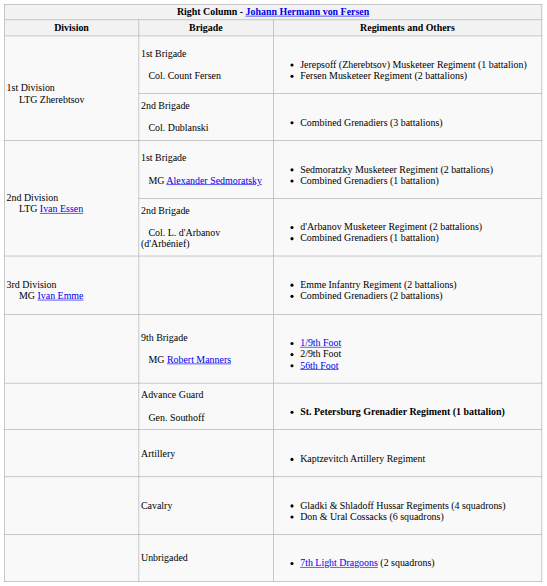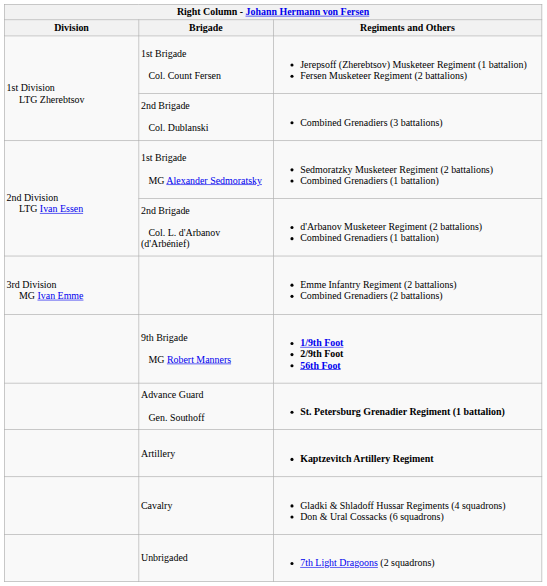(407, 354) normal -> (407, 354) bold
(407, 459) normal -> (407, 459) bold
